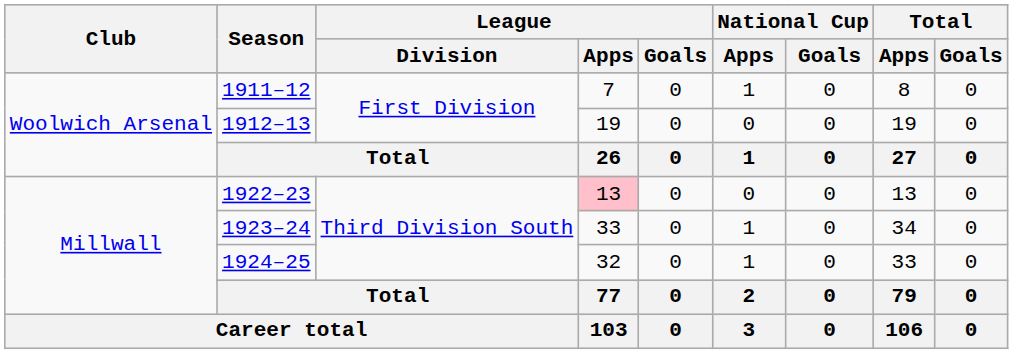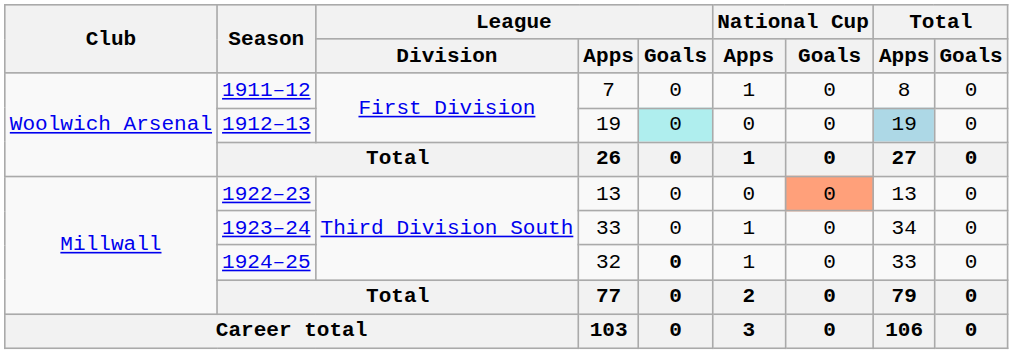(676, 125) no background -> (676, 125) paleturquoise background
(904, 125) no background -> (904, 125) lightblue background
(609, 194) pink background -> (609, 194) no background
(830, 194) no background -> (830, 194) lightsalmon background
(676, 262) normal -> (676, 262) bold
